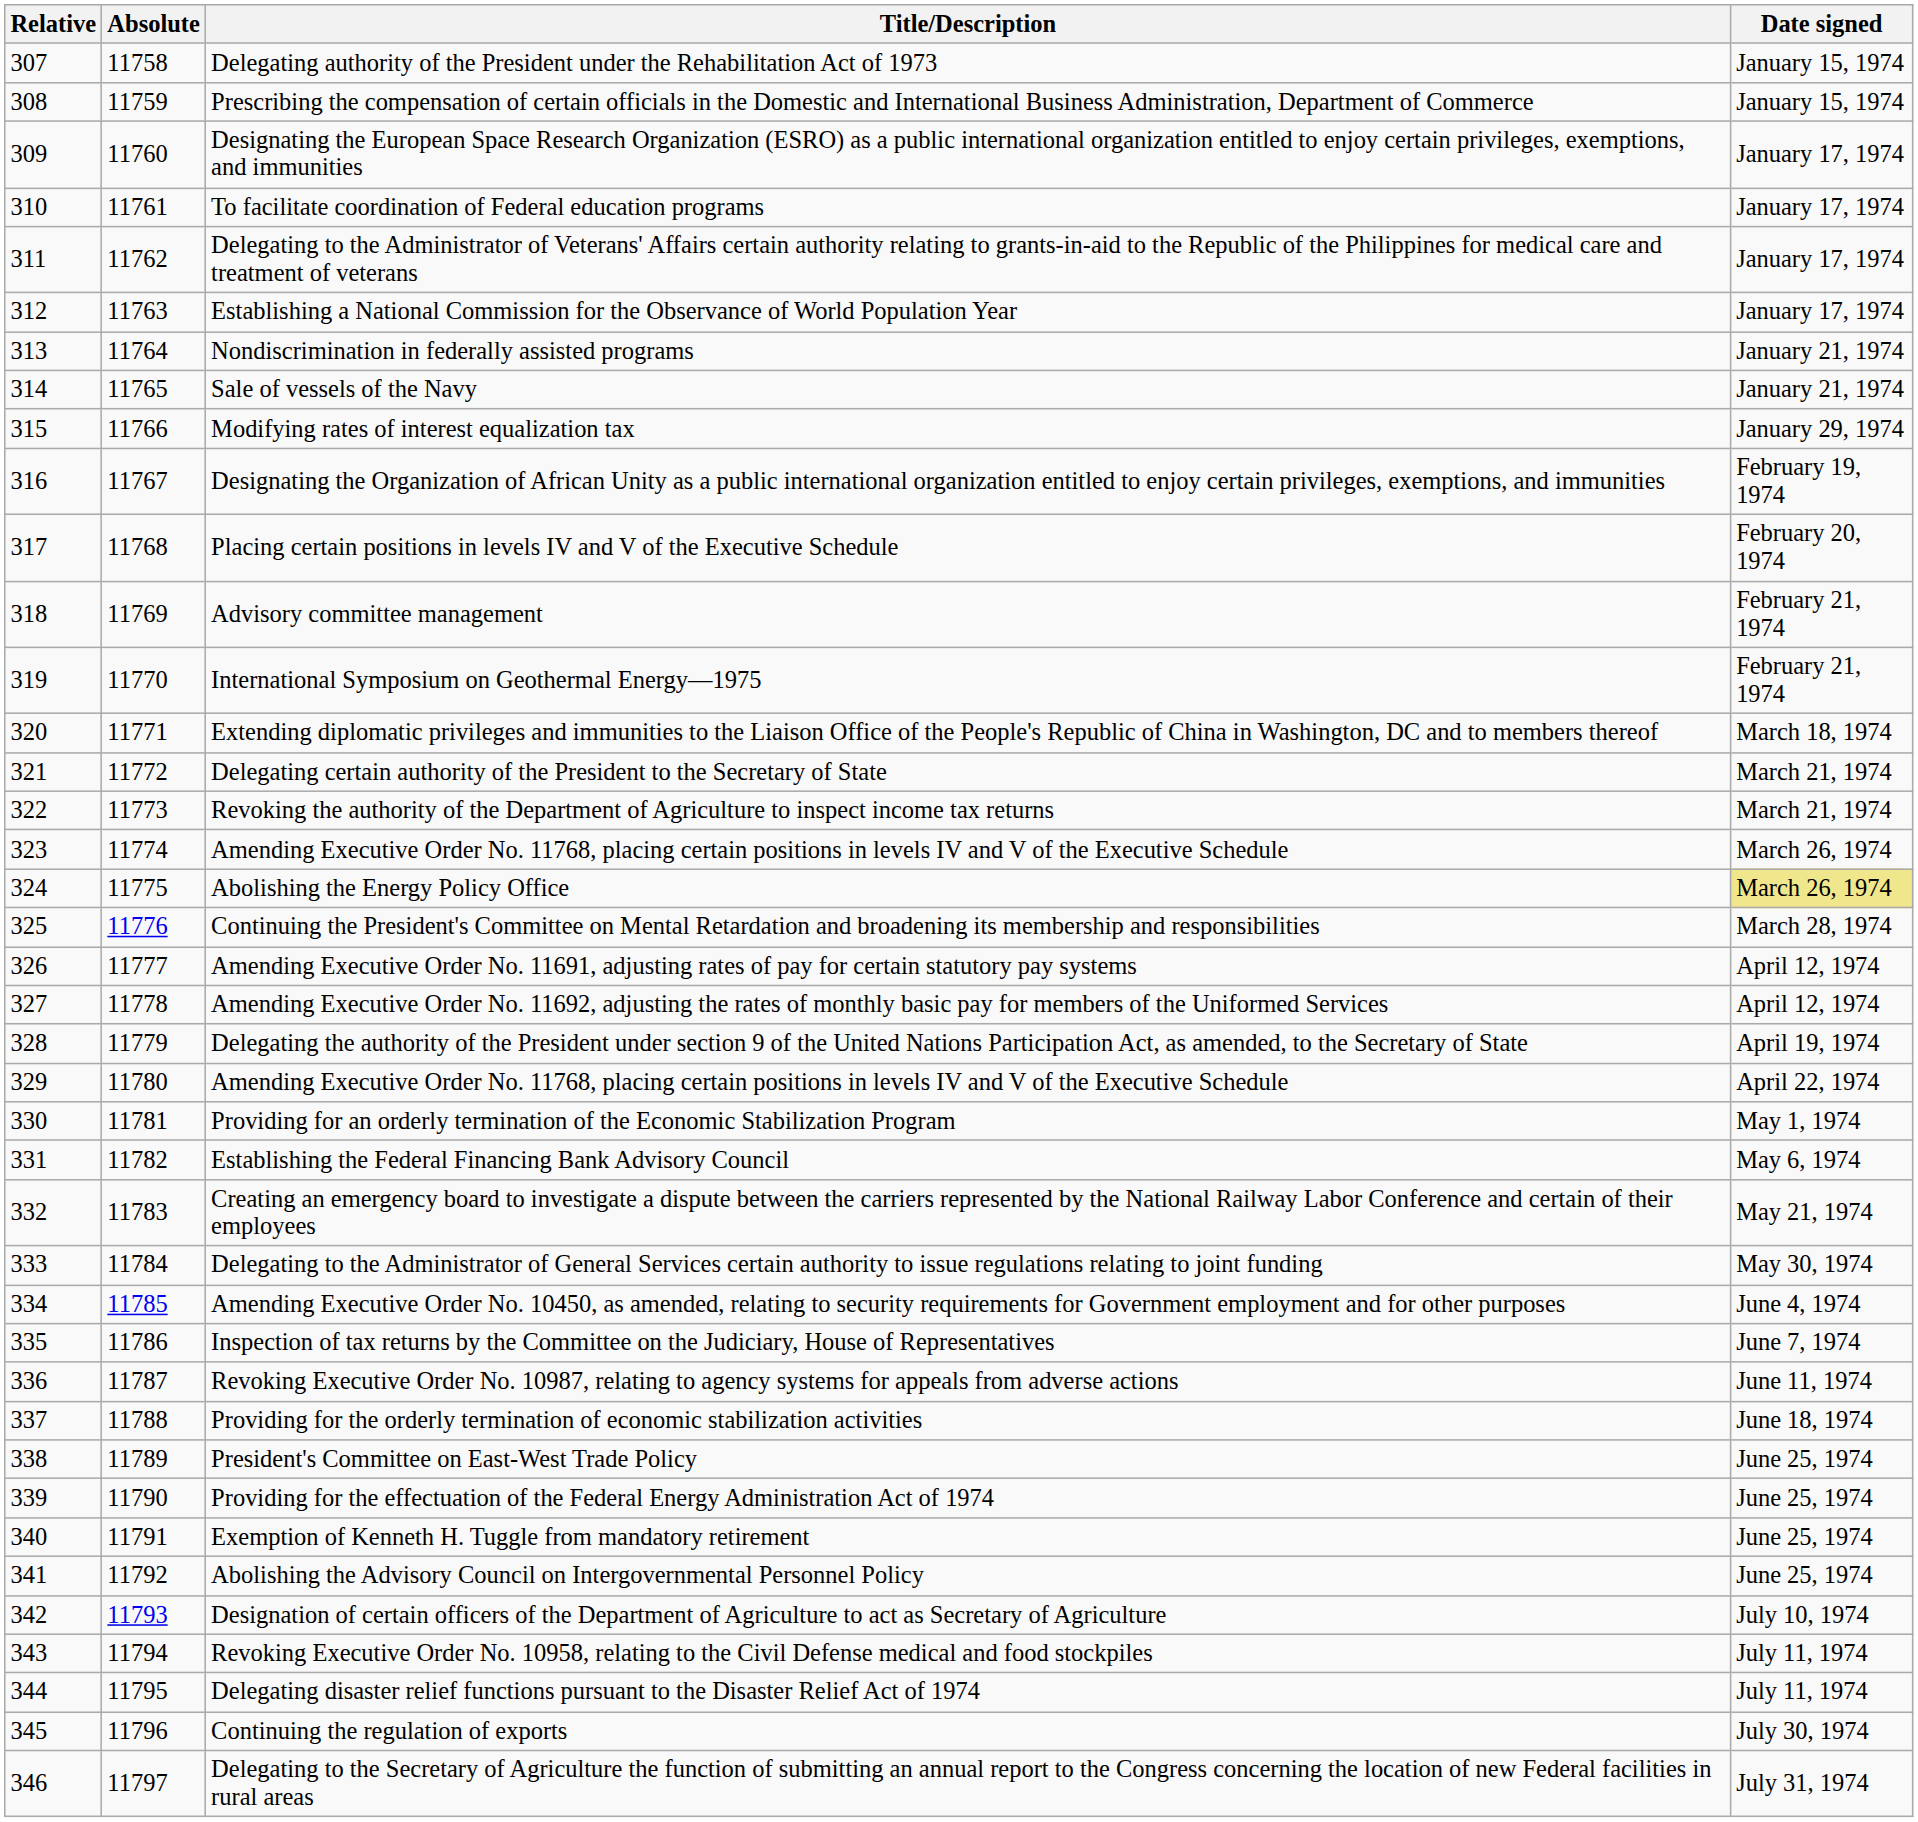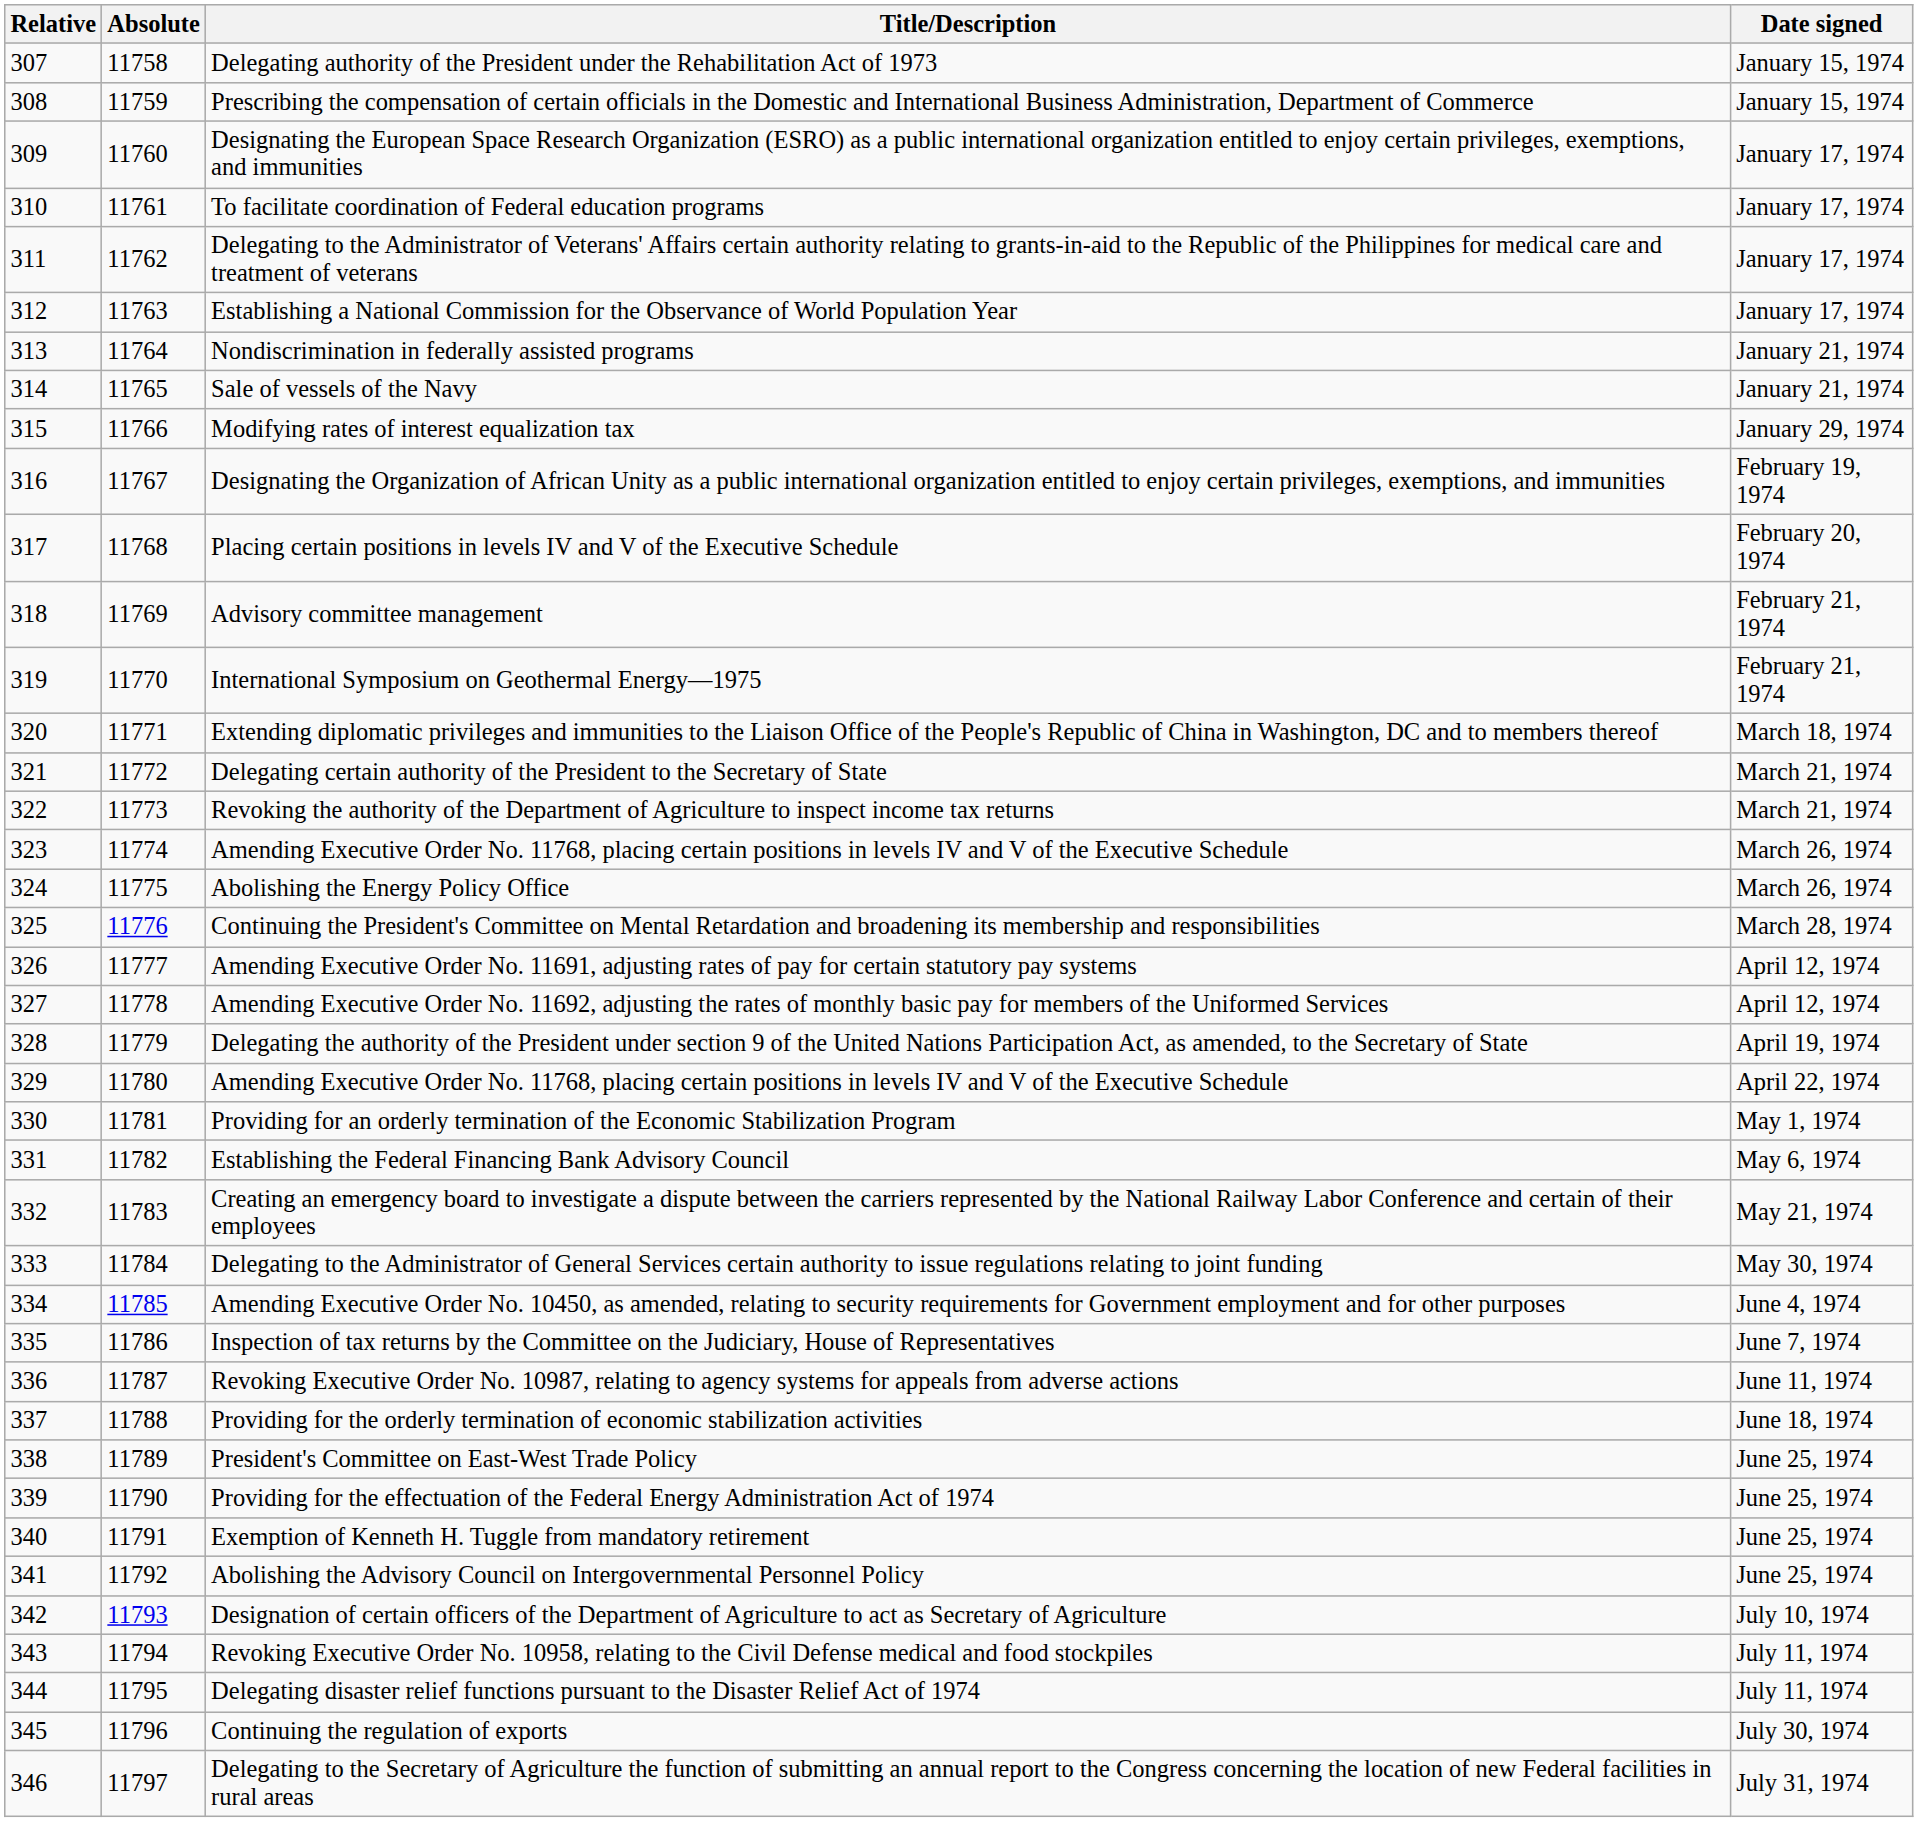(1814, 887) khaki background -> (1814, 887) no background
